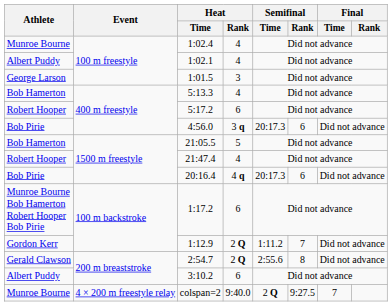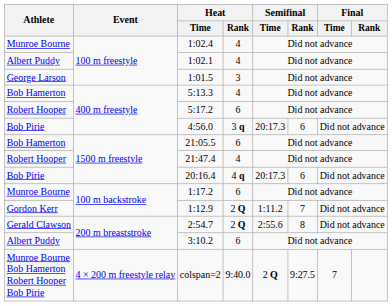(238, 143) 5 -> (238, 143) 6
(38, 210) Munroe Bourne Bob Hamerton Robert Hooper Bob Pirie -> (38, 192) Munroe Bourne
(38, 293) Munroe Bourne -> (38, 275) Munroe Bourne Bob Hamerton Robert Hooper Bob Pirie
